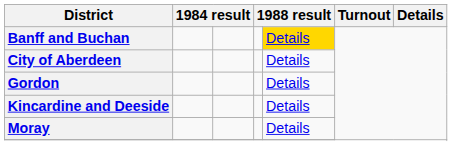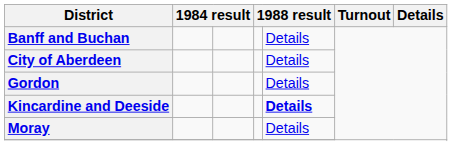(288, 38) gold background -> (287, 38) no background
(288, 106) normal -> (289, 106) bold
